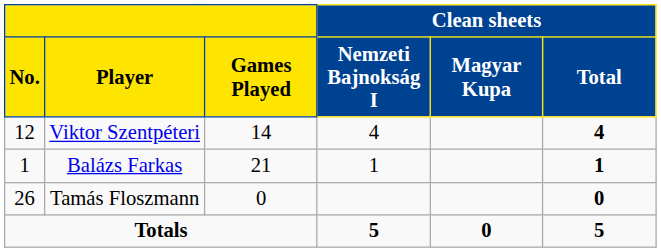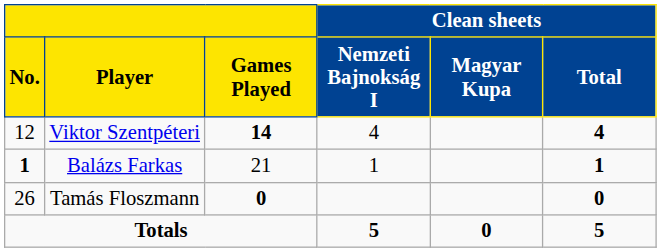(261, 132) normal -> (261, 132) bold
(25, 165) normal -> (25, 165) bold
(261, 198) normal -> (261, 198) bold
